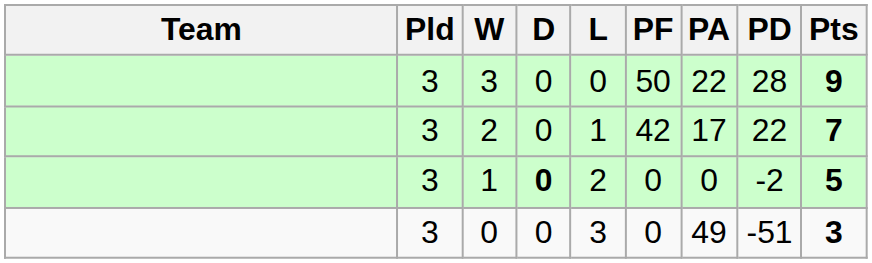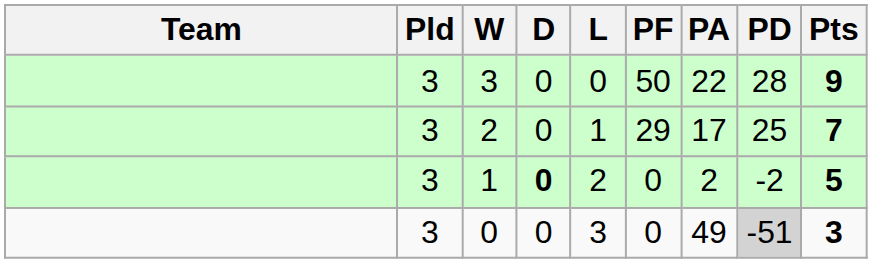(653, 130) 42 -> (653, 130) 29
(770, 130) 22 -> (770, 130) 25
(709, 181) 0 -> (709, 181) 2
(770, 231) no background -> (770, 231) lightgrey background
